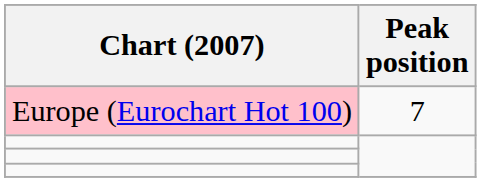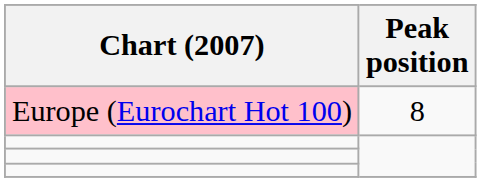(417, 110) 7 -> (417, 110) 8
